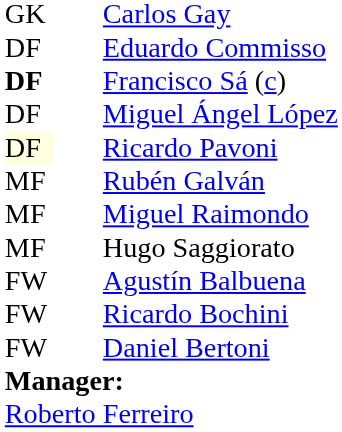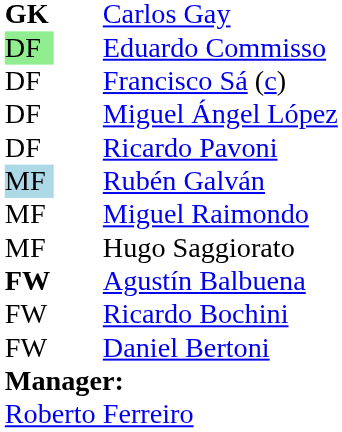(25, 14) normal -> (27, 14) bold
(23, 47) no background -> (23, 47) lightgreen background
(24, 80) bold -> (23, 80) normal
(23, 147) lightyellow background -> (23, 147) no background
(25, 180) no background -> (25, 180) lightblue background
(26, 280) normal -> (28, 280) bold
